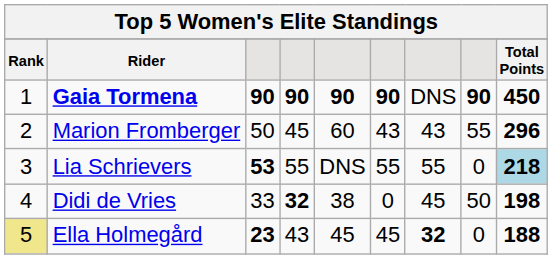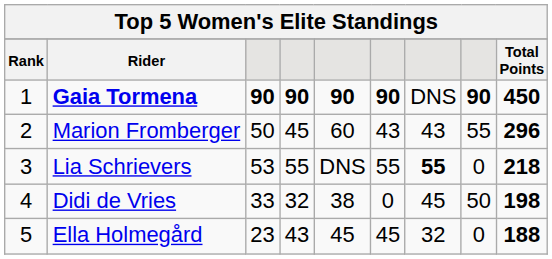(263, 166) bold -> (263, 166) normal
(433, 166) normal -> (433, 166) bold
(522, 166) lightblue background -> (522, 166) no background
(297, 201) bold -> (297, 201) normal
(26, 235) khaki background -> (26, 235) no background
(263, 235) bold -> (263, 235) normal
(433, 235) bold -> (433, 235) normal
